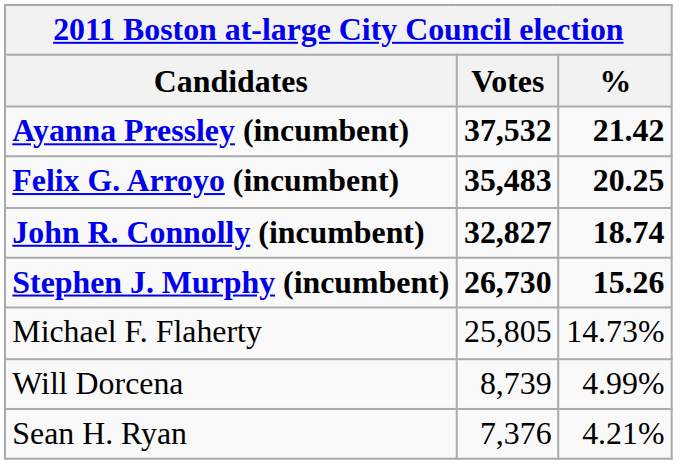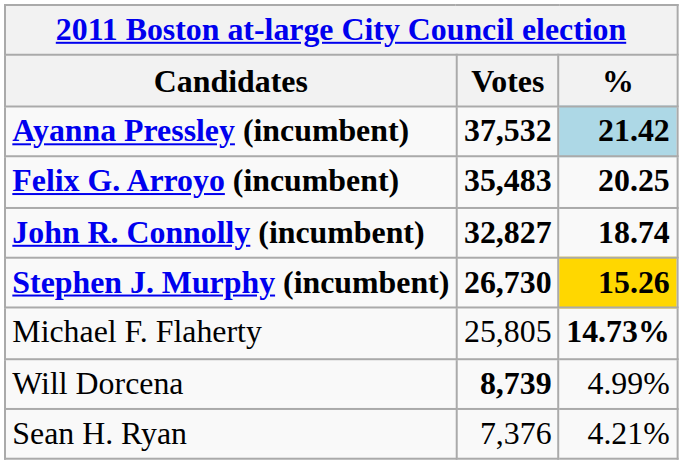(629, 130) no background -> (634, 130) lightblue background
(629, 282) no background -> (634, 282) gold background
(615, 332) normal -> (618, 332) bold
(516, 383) normal -> (516, 383) bold
